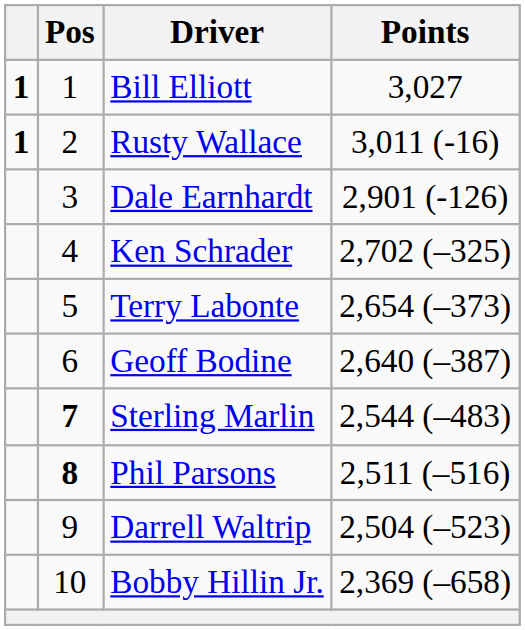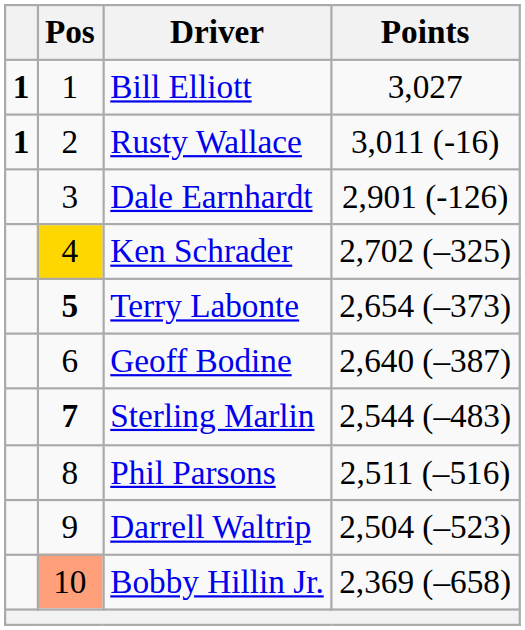(70, 251) no background -> (70, 251) gold background
(70, 306) normal -> (70, 306) bold
(70, 471) bold -> (70, 471) normal
(70, 580) no background -> (70, 580) lightsalmon background
